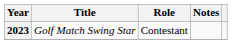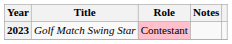(164, 30) no background -> (164, 30) pink background
